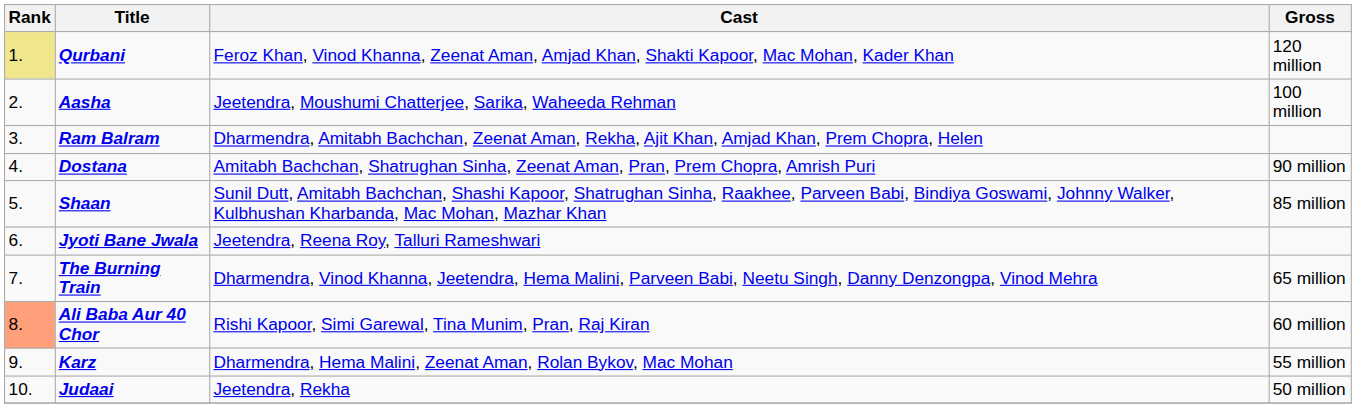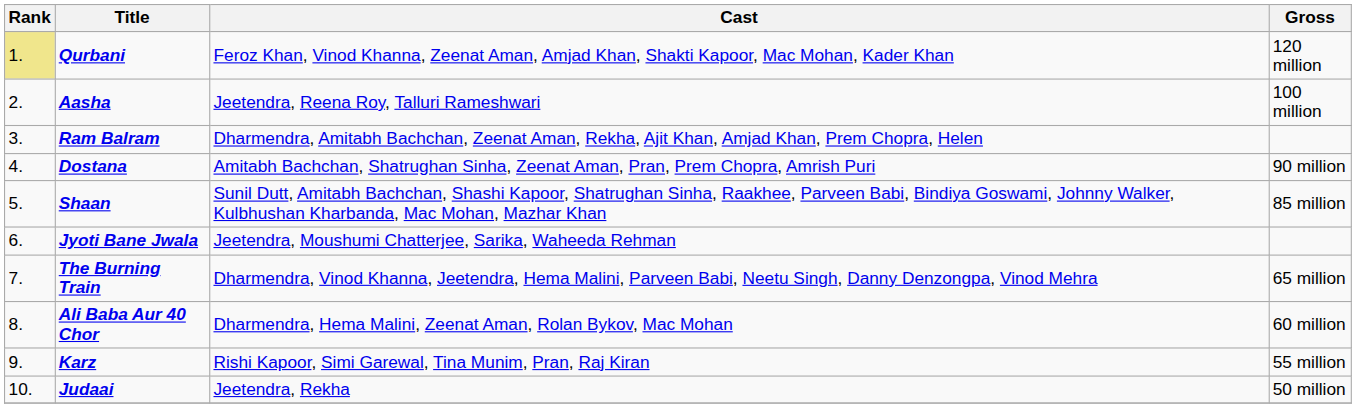(445, 102) Jeetendra, Moushumi Chatterjee, Sarika, Waheeda Rehman -> (377, 102) Jeetendra, Reena Roy, Talluri Rameshwari
(377, 240) Jeetendra, Reena Roy, Talluri Rameshwari -> (445, 240) Jeetendra, Moushumi Chatterjee, Sarika, Waheeda Rehman
(16, 324) lightsalmon background -> (16, 324) no background
(431, 324) Rishi Kapoor, Simi Garewal, Tina Munim, Pran, Raj Kiran -> (473, 324) Dharmendra, Hema Malini, Zeenat Aman, Rolan Bykov, Mac Mohan
(473, 362) Dharmendra, Hema Malini, Zeenat Aman, Rolan Bykov, Mac Mohan -> (431, 362) Rishi Kapoor, Simi Garewal, Tina Munim, Pran, Raj Kiran
